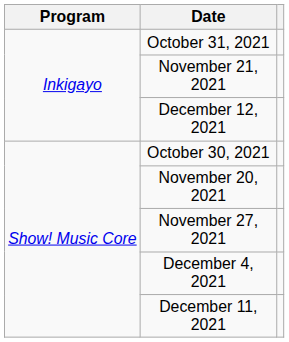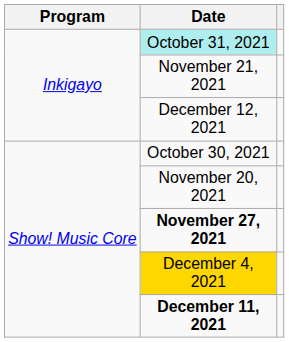(208, 42) no background -> (208, 42) paleturquoise background
(208, 230) normal -> (208, 230) bold
(208, 273) no background -> (208, 273) gold background
(208, 316) normal -> (208, 316) bold
